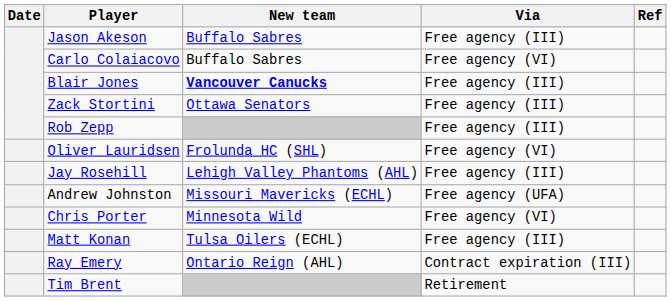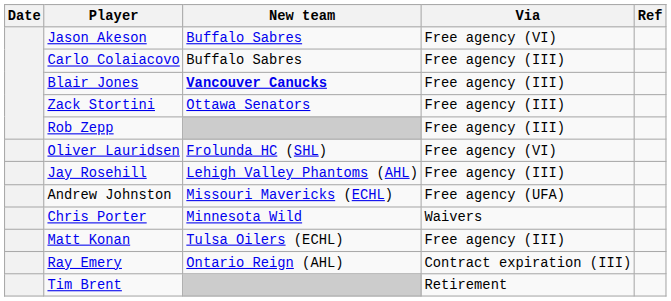(495, 38) Free agency (III) -> (491, 38) Free agency (VI)
(491, 61) Free agency (VI) -> (495, 61) Free agency (III)
(491, 218) Free agency (VI) -> (453, 218) Waivers
